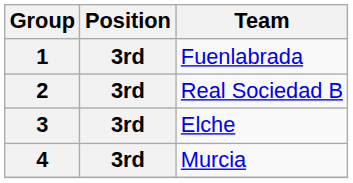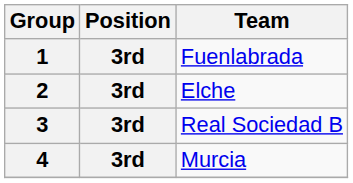(262, 90) Real Sociedad B -> (208, 90) Elche
(208, 125) Elche -> (262, 125) Real Sociedad B
